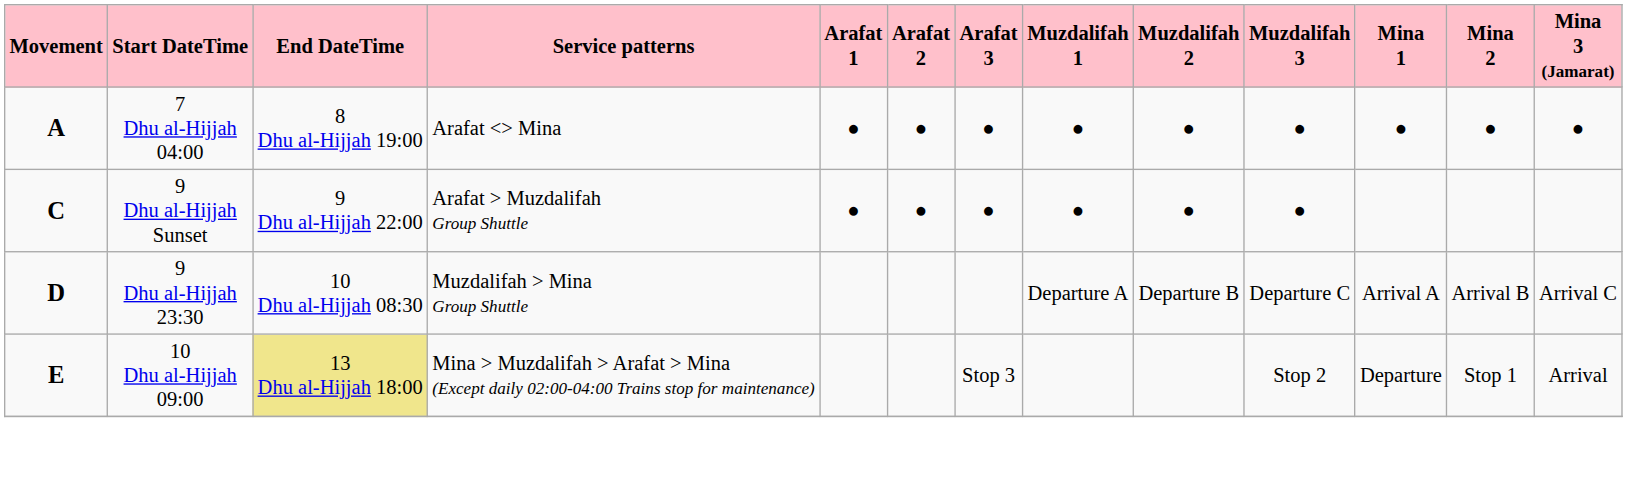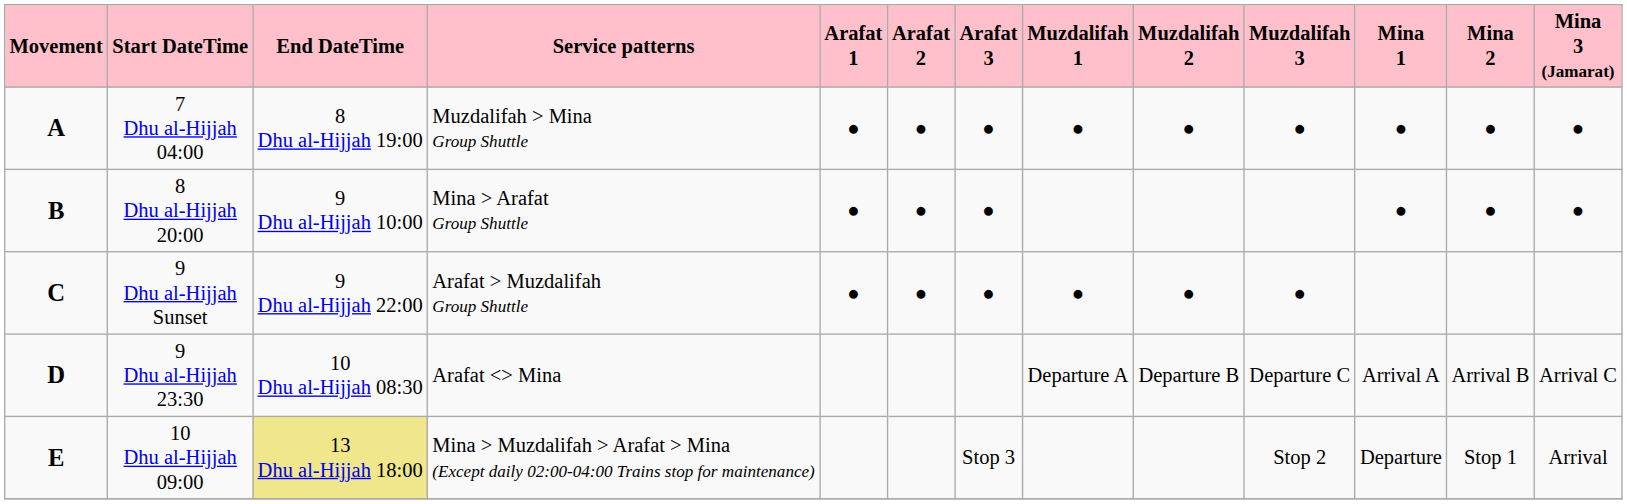(497, 128) Arafat <> Mina -> (512, 128) Muzdalifah > Mina Group Shuttle
+ row: (180, 210)
(512, 293) Muzdalifah > Mina Group Shuttle -> (497, 375) Arafat <> Mina
